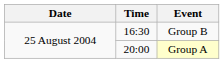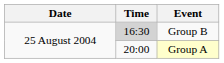(136, 31) no background -> (136, 31) lightgrey background
